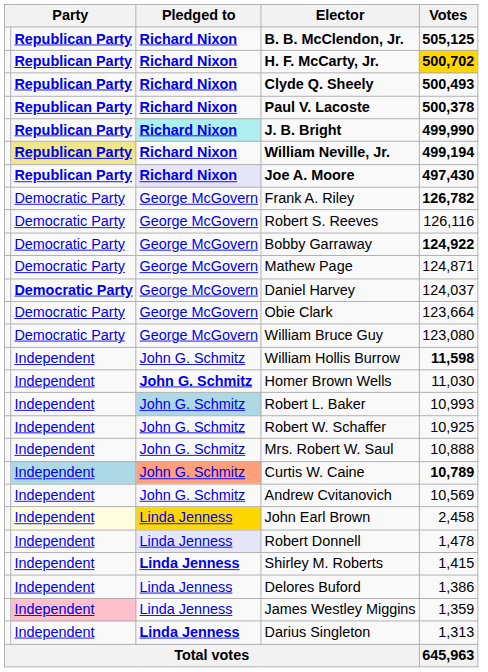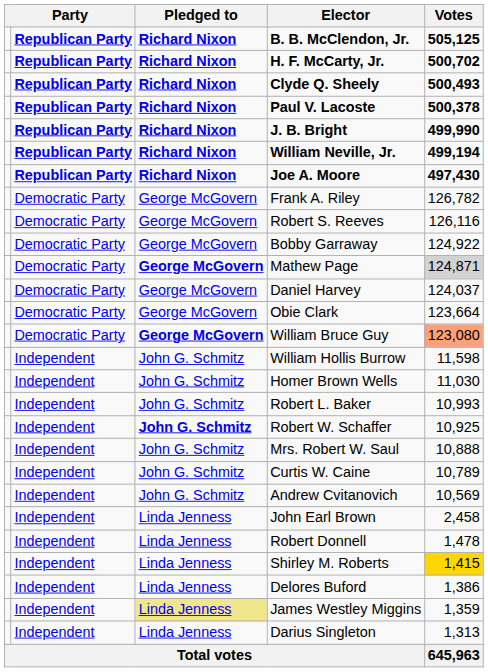(448, 61) gold background -> (454, 61) no background
(188, 130) paleturquoise background -> (187, 130) no background
(73, 152) khaki background -> (73, 152) no background
(188, 175) lavender background -> (187, 175) no background
(448, 198) bold -> (454, 198) normal
(448, 244) bold -> (454, 244) normal
(199, 267) normal -> (201, 267) bold
(448, 267) no background -> (454, 267) lightgrey background
(74, 289) bold -> (70, 289) normal
(199, 335) normal -> (201, 335) bold
(448, 335) no background -> (454, 335) lightsalmon background
(453, 358) bold -> (458, 358) normal
(196, 381) bold -> (191, 381) normal
(192, 404) lightblue background -> (191, 404) no background
(192, 426) normal -> (195, 426) bold
(54, 472) lightblue background -> (54, 472) no background
(192, 472) lightsalmon background -> (191, 472) no background
(452, 472) bold -> (458, 472) normal
(54, 518) lightyellow background -> (54, 518) no background
(186, 518) gold background -> (185, 518) no background
(186, 541) lavender background -> (185, 541) no background
(190, 564) bold -> (185, 564) normal
(456, 564) no background -> (462, 564) gold background
(54, 609) pink background -> (54, 609) no background
(186, 609) no background -> (185, 609) khaki background
(190, 632) bold -> (185, 632) normal
